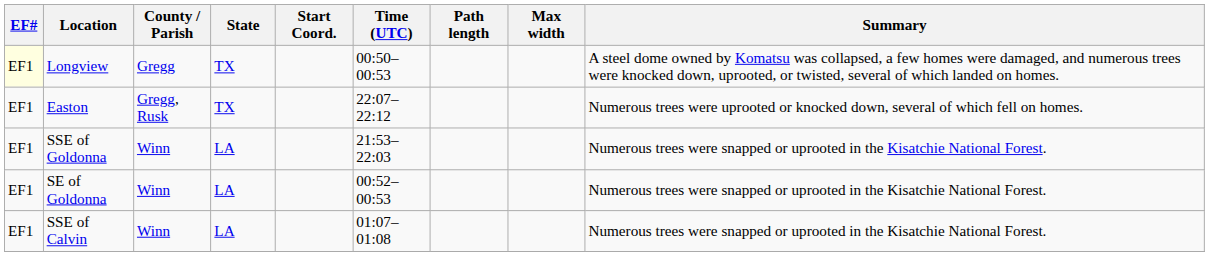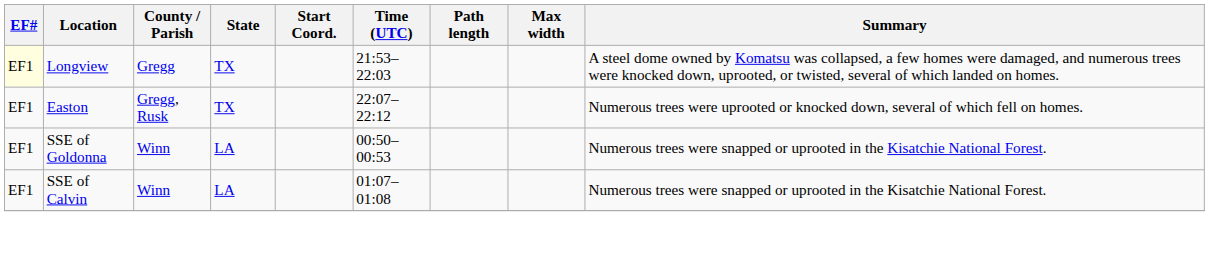(377, 66) 00:50–00:53 -> (377, 66) 21:53–22:03
(377, 148) 21:53–22:03 -> (377, 148) 00:50–00:53
- row: (77, 189)
